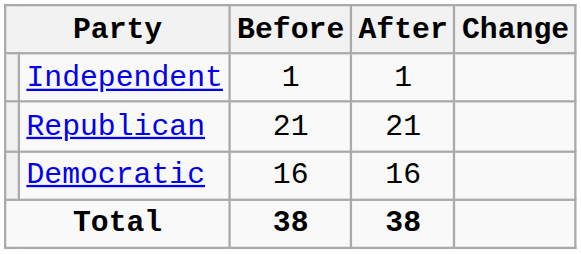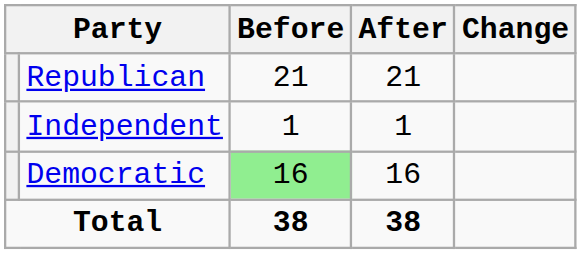rows swapped: (116, 126) <-> (125, 78)
(291, 175) no background -> (291, 175) lightgreen background
